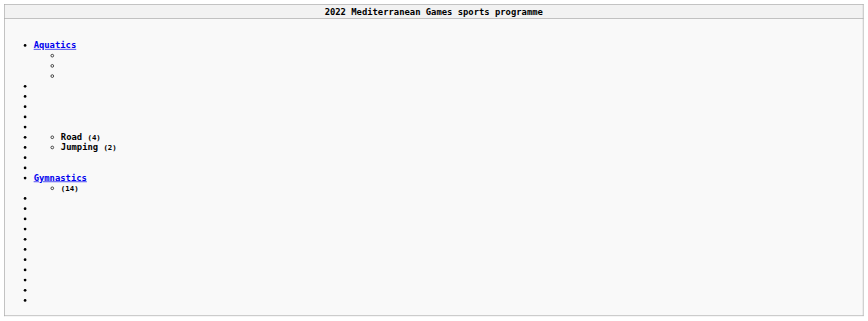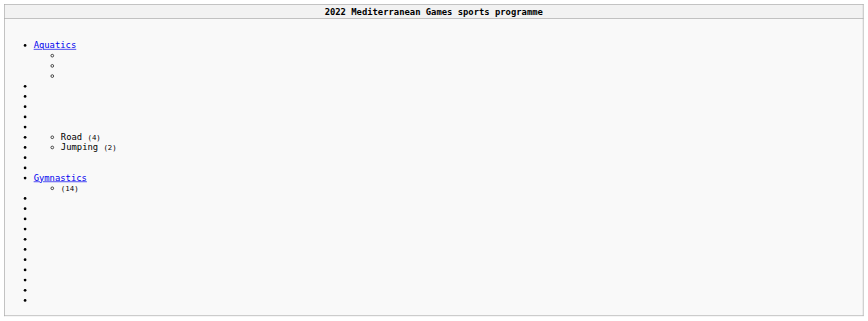(434, 172) bold -> (434, 172) normal
